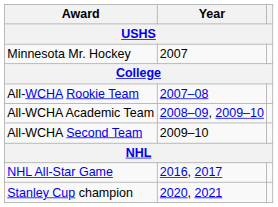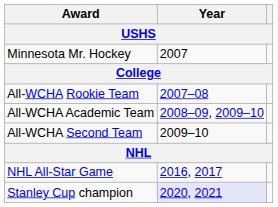(191, 192) no background -> (191, 192) lavender background
